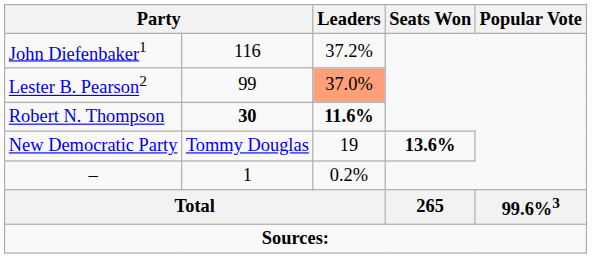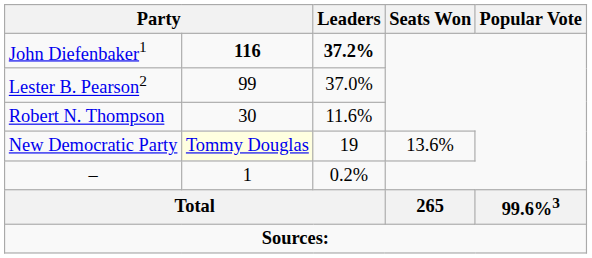(247, 50) normal -> (247, 50) bold
(349, 50) normal -> (349, 50) bold
(349, 84) lightsalmon background -> (349, 84) no background
(247, 116) bold -> (247, 116) normal
(349, 116) bold -> (349, 116) normal
(247, 145) no background -> (247, 145) lightyellow background
(430, 145) bold -> (430, 145) normal
